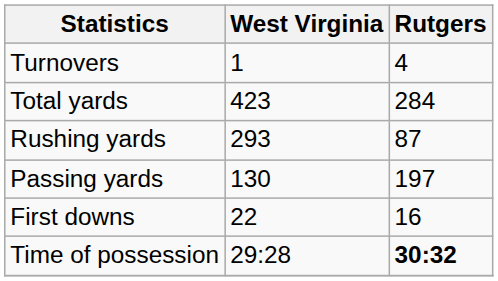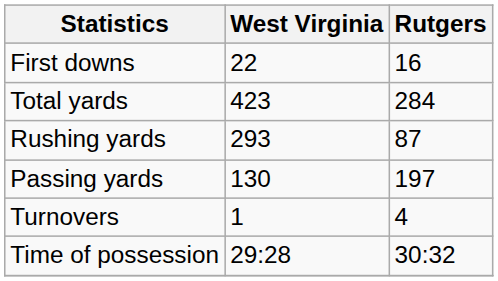rows swapped: (73, 216) <-> (65, 62)
(426, 255) bold -> (425, 255) normal
